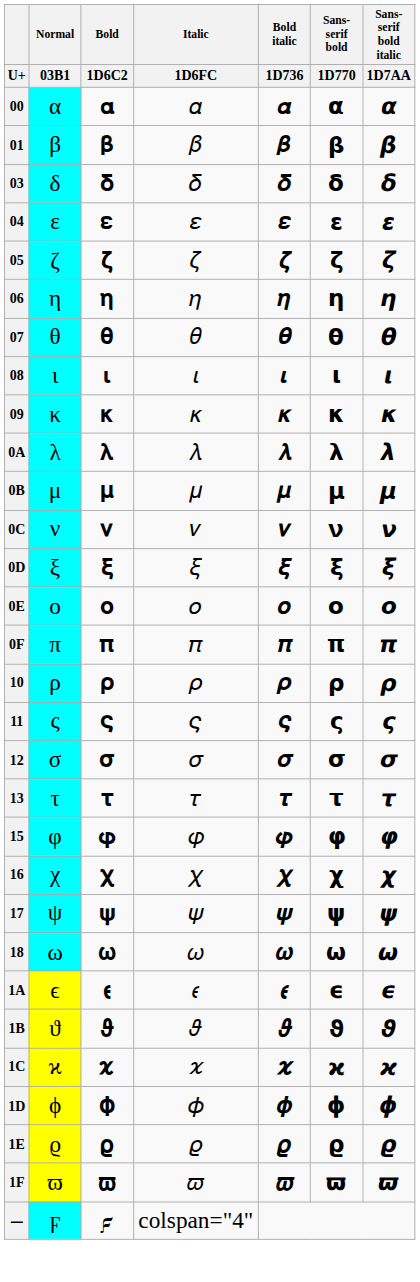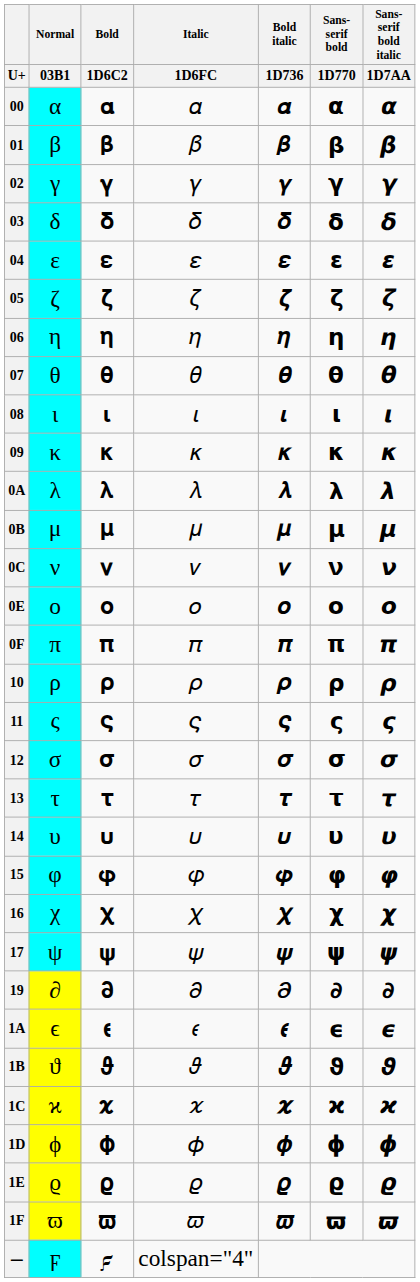+ row: (17, 183)
- row: (17, 567)
+ row: (17, 836)
- row: (17, 951)
+ row: (17, 989)
